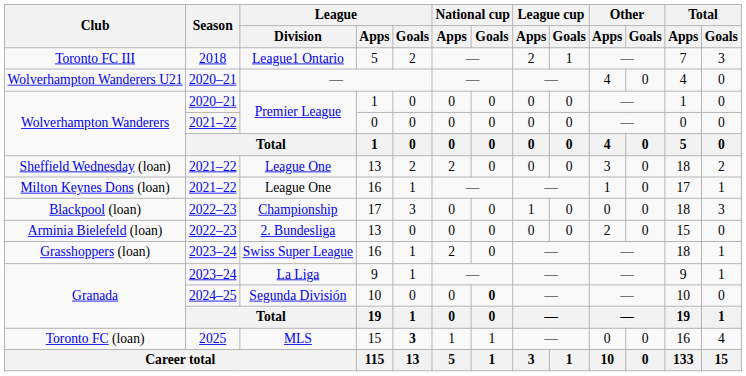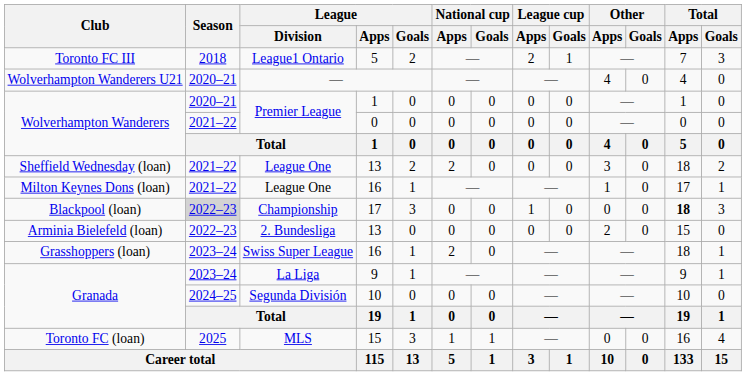(213, 209) no background -> (213, 209) lightgrey background
(683, 209) normal -> (683, 209) bold
(492, 295) bold -> (492, 295) normal
(412, 338) bold -> (412, 338) normal
